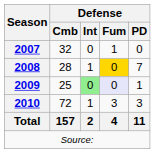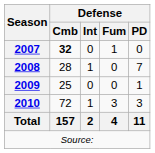(65, 49) normal -> (65, 49) bold
(114, 67) gold background -> (114, 67) no background
(90, 85) lightgreen background -> (90, 85) no background
(114, 85) lavender background -> (114, 85) no background
